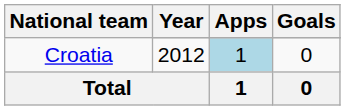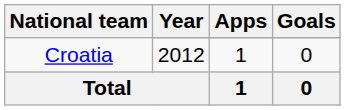(241, 54) lightblue background -> (241, 54) no background
